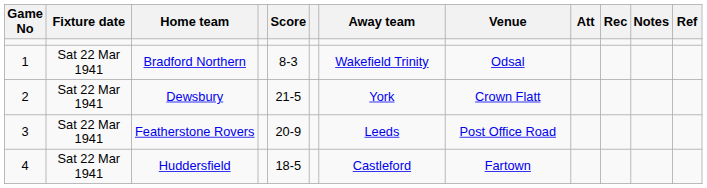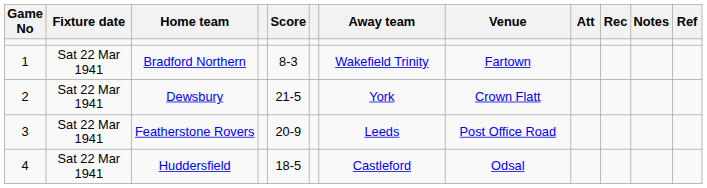(508, 62) Odsal -> (508, 62) Fartown
(508, 166) Fartown -> (508, 166) Odsal
